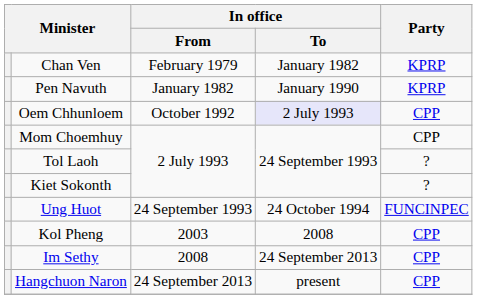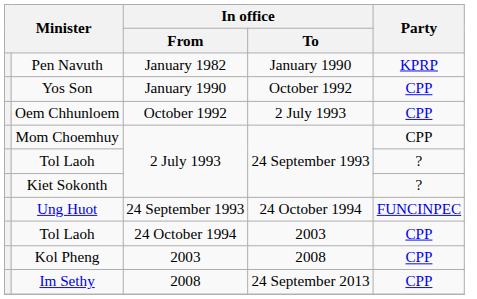- row: (71, 64)
+ row: (67, 88)
(318, 112) lavender background -> (311, 112) no background
+ row: (67, 233)
- row: (71, 281)
